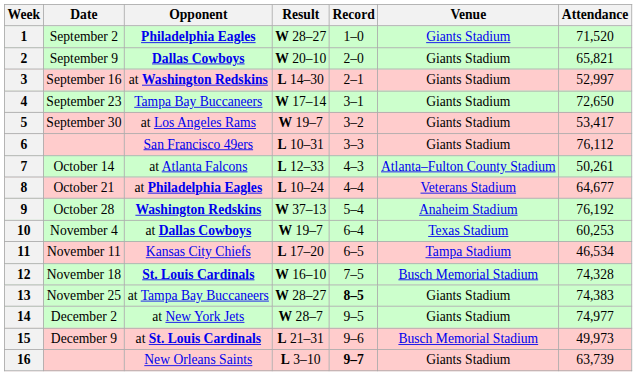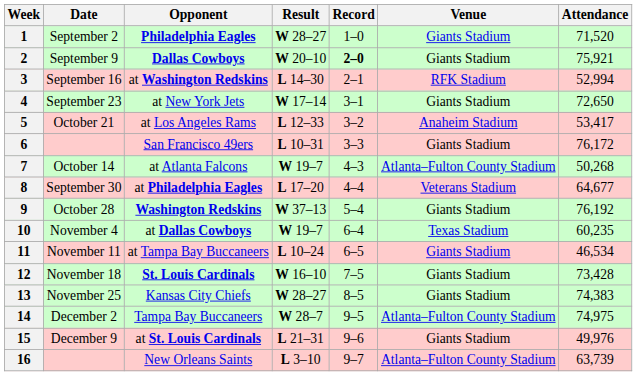(354, 58) normal -> (354, 58) bold
(595, 58) 65,821 -> (595, 58) 75,921
(468, 79) Giants Stadium -> (468, 79) RFK Stadium
(595, 79) 52,997 -> (595, 79) 52,994
(198, 101) Tampa Bay Buccaneers -> (198, 101) at New York Jets
(84, 123) September 30 -> (84, 123) October 21
(301, 123) W 19–7 -> (301, 123) L 12–33
(468, 123) Giants Stadium -> (468, 123) Anaheim Stadium
(595, 144) 76,112 -> (595, 144) 76,172
(301, 166) L 12–33 -> (301, 166) W 19–7
(595, 166) 50,261 -> (595, 166) 50,268
(84, 187) October 21 -> (84, 187) September 30
(301, 187) L 10–24 -> (301, 187) L 17–20
(468, 209) Anaheim Stadium -> (468, 209) Giants Stadium
(595, 230) 60,253 -> (595, 230) 60,235
(198, 252) Kansas City Chiefs -> (198, 252) at Tampa Bay Buccaneers
(301, 252) L 17–20 -> (301, 252) L 10–24
(468, 252) Tampa Stadium -> (468, 252) Giants Stadium
(468, 274) Busch Memorial Stadium -> (468, 274) Giants Stadium
(595, 274) 74,328 -> (595, 274) 73,428
(198, 295) at Tampa Bay Buccaneers -> (198, 295) Kansas City Chiefs
(354, 295) bold -> (354, 295) normal
(198, 317) at New York Jets -> (198, 317) Tampa Bay Buccaneers
(468, 317) Giants Stadium -> (468, 317) Atlanta–Fulton County Stadium
(595, 317) 74,977 -> (595, 317) 74,975
(468, 338) Busch Memorial Stadium -> (468, 338) Giants Stadium
(595, 338) 49,973 -> (595, 338) 49,976
(354, 360) bold -> (354, 360) normal
(468, 360) Giants Stadium -> (468, 360) Atlanta–Fulton County Stadium
